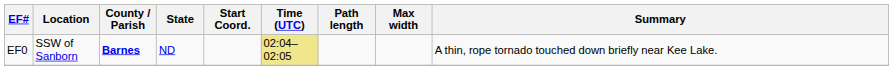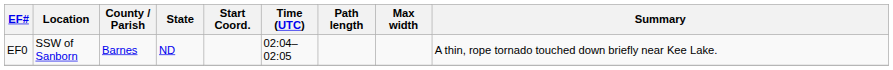(121, 50) bold -> (120, 50) normal
(281, 50) khaki background -> (281, 50) no background
